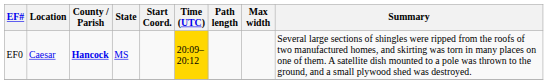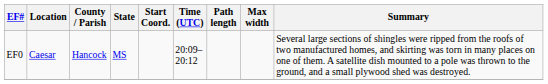(90, 55) bold -> (89, 55) normal
(190, 55) gold background -> (189, 55) no background
